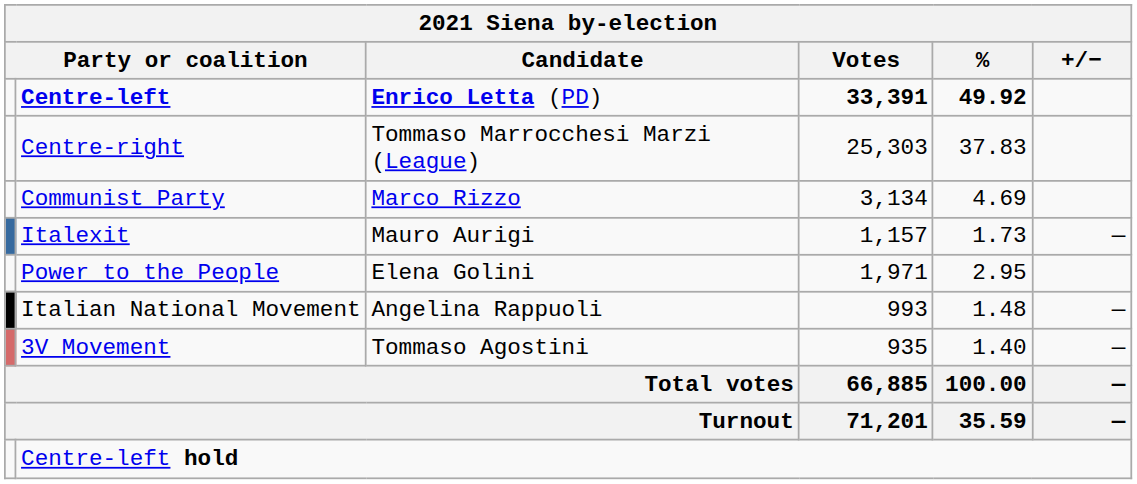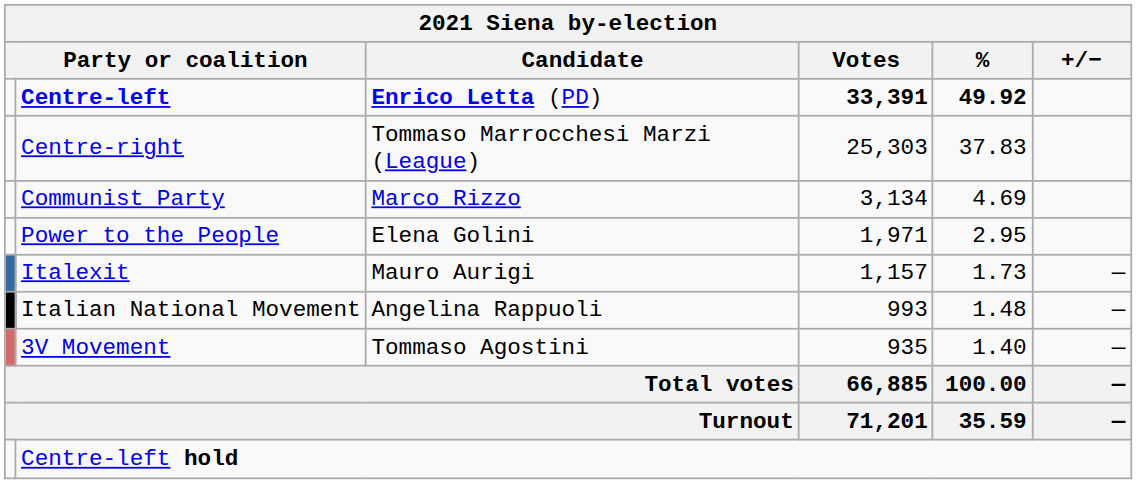rows swapped: (150, 273) <-> (75, 236)
